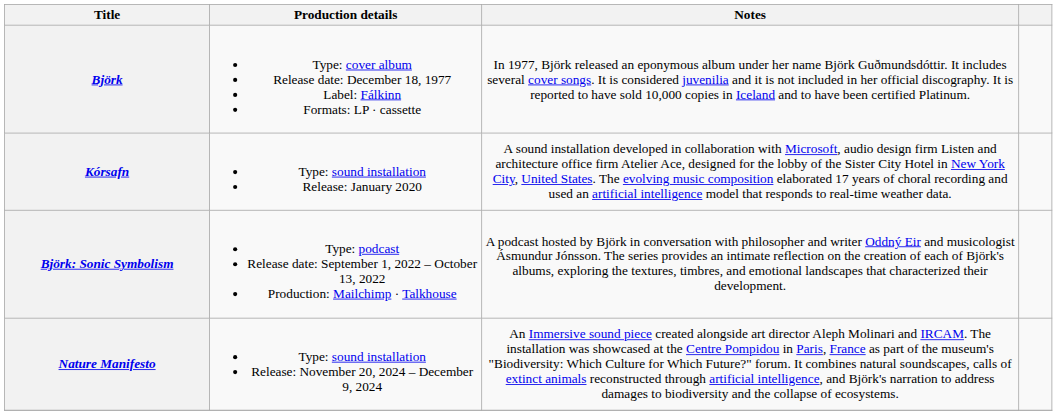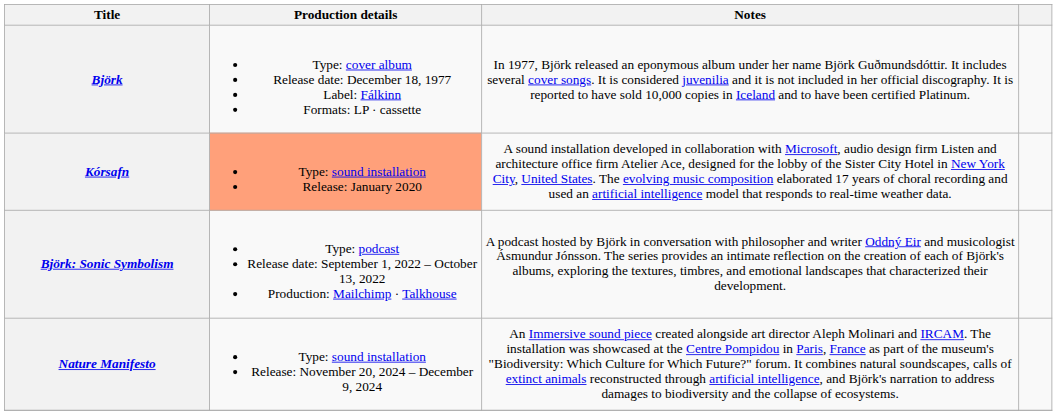(346, 179) no background -> (346, 179) lightsalmon background
